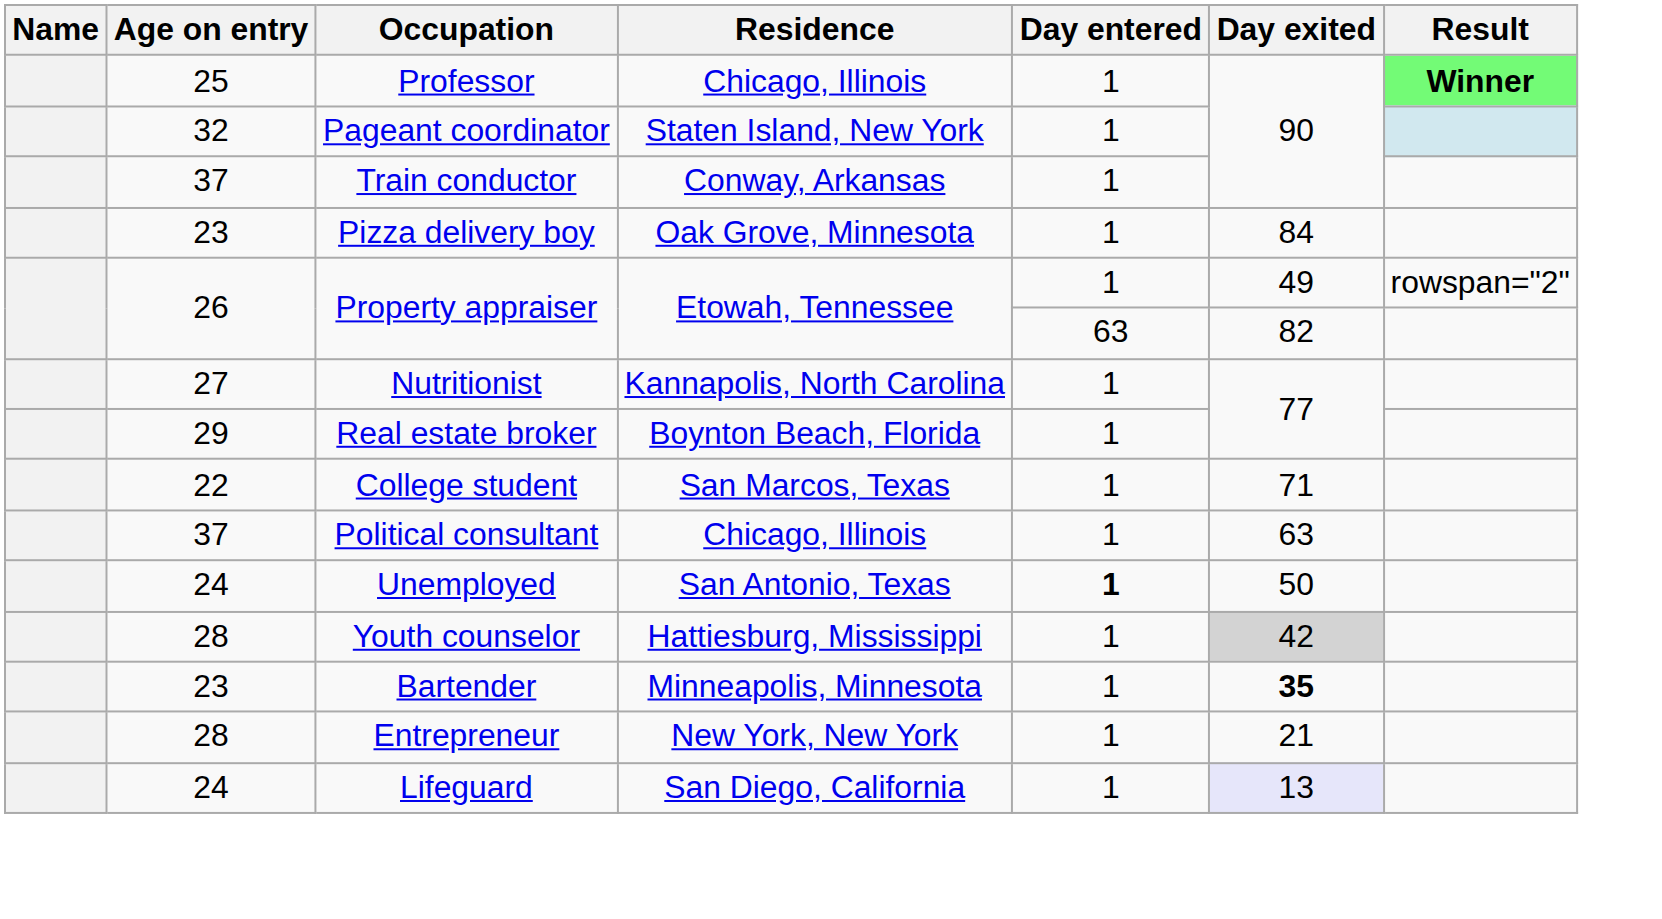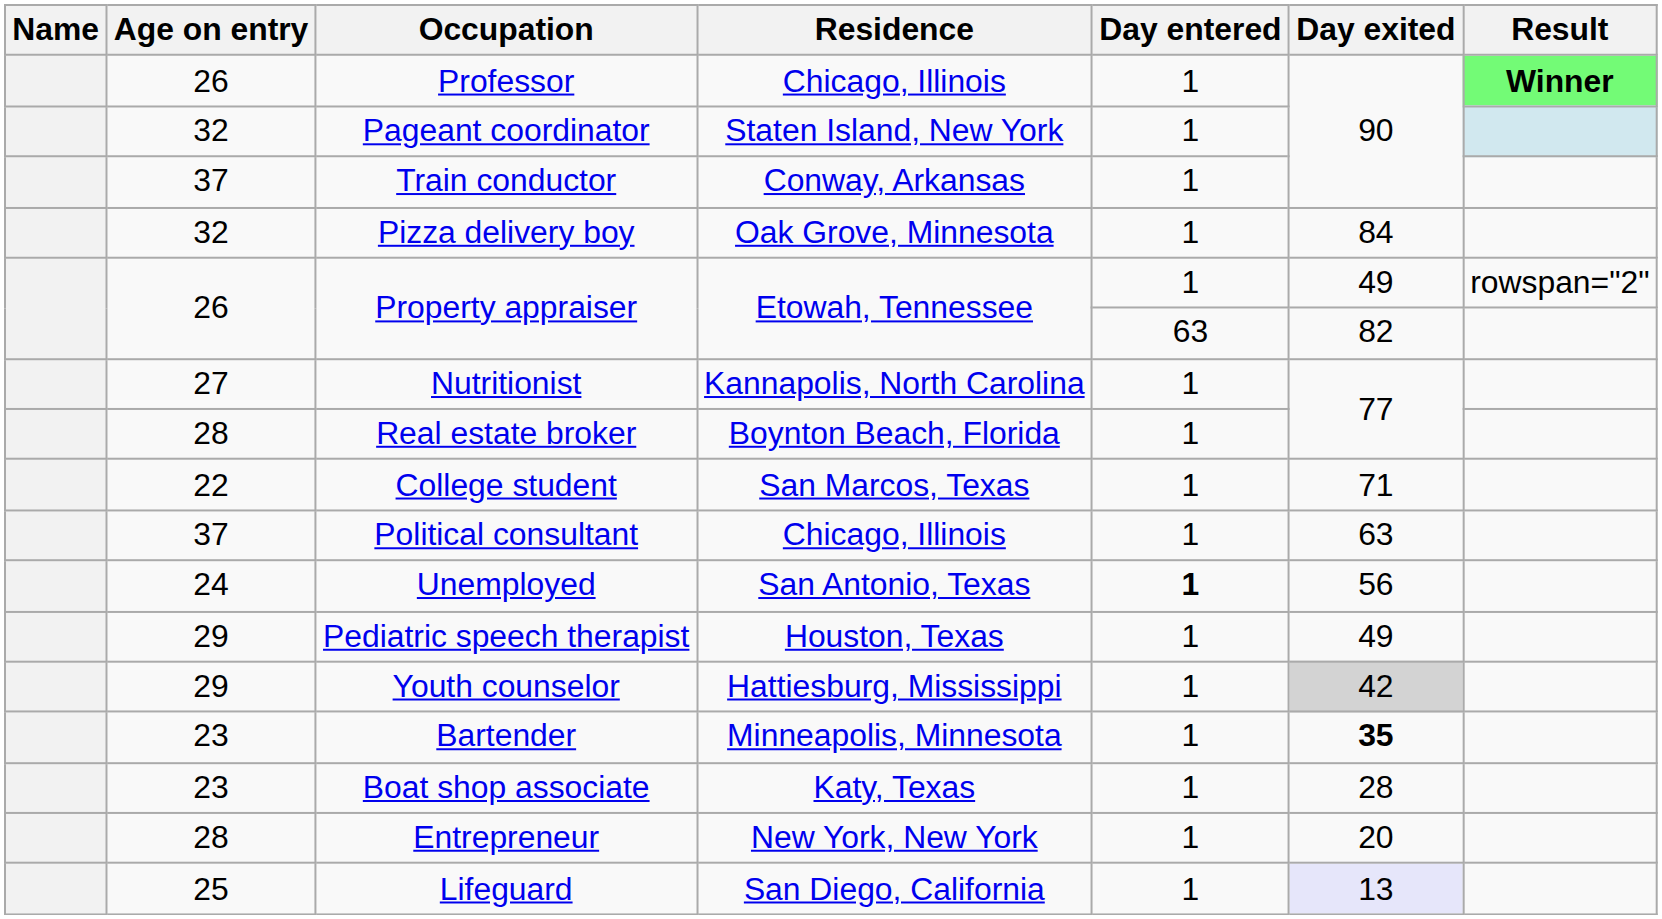(211, 80) 25 -> (211, 80) 26
(211, 231) 23 -> (211, 231) 32
(211, 433) 29 -> (211, 433) 28
(1296, 585) 50 -> (1376, 585) 56
+ row: (506, 635)
(211, 635) 28 -> (211, 686) 29
+ row: (506, 787)
(1296, 736) 21 -> (1376, 837) 20
(211, 787) 24 -> (211, 888) 25
